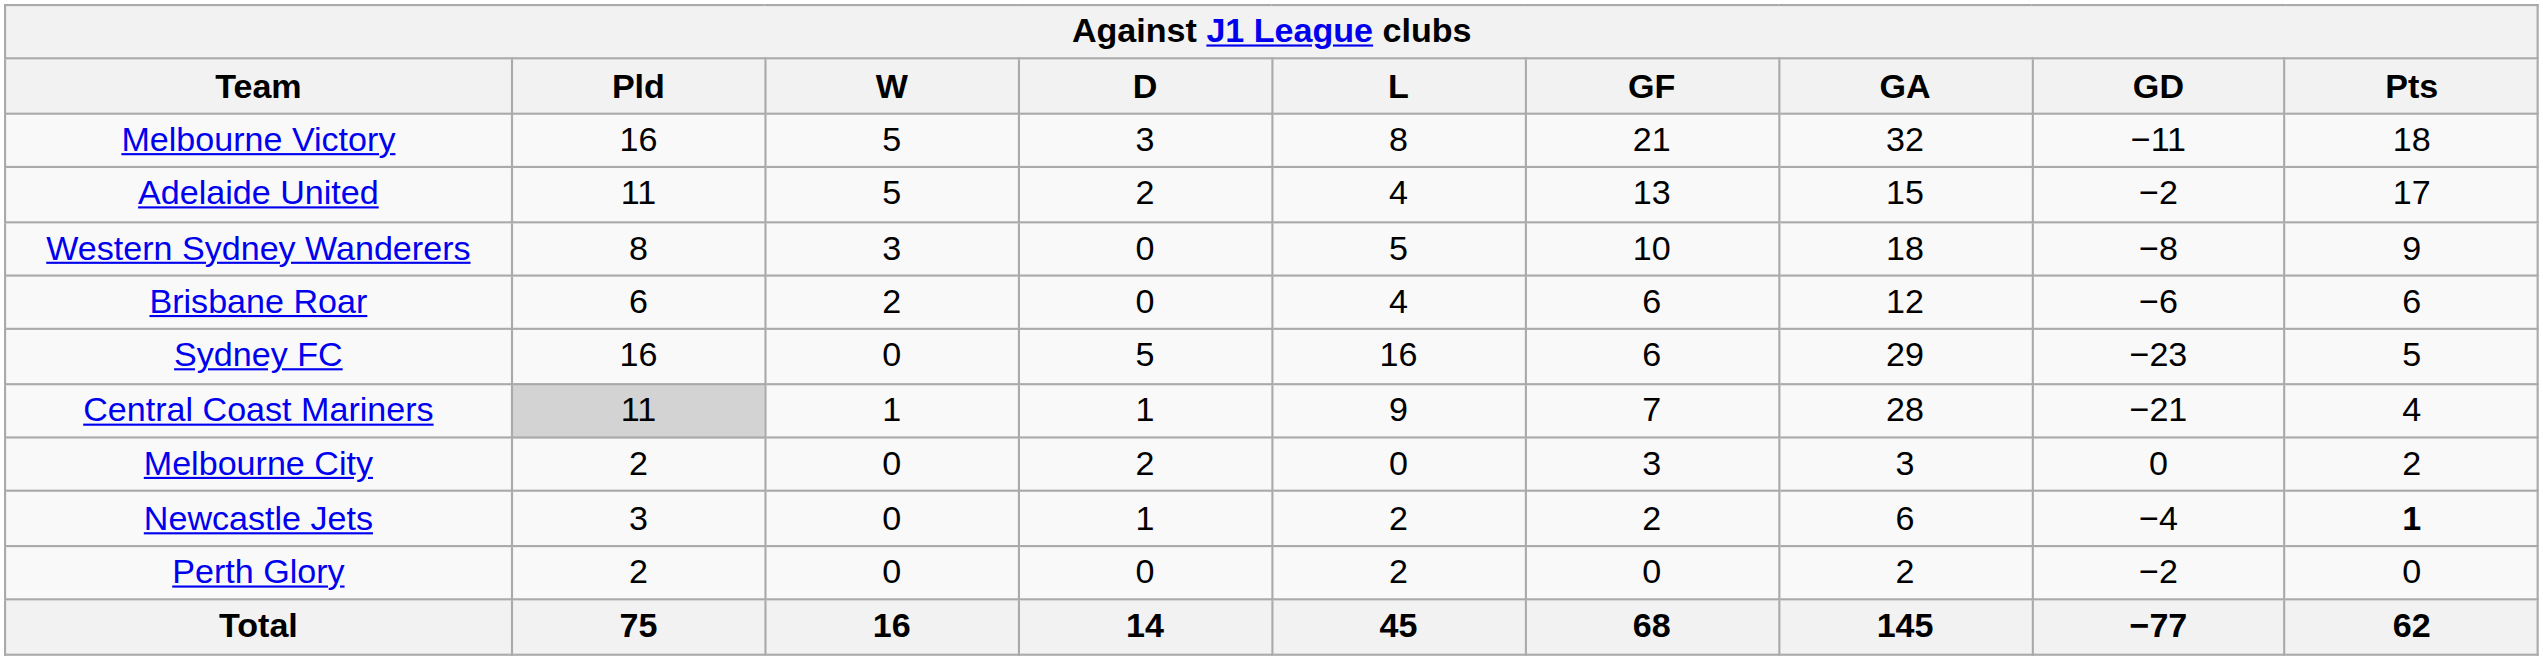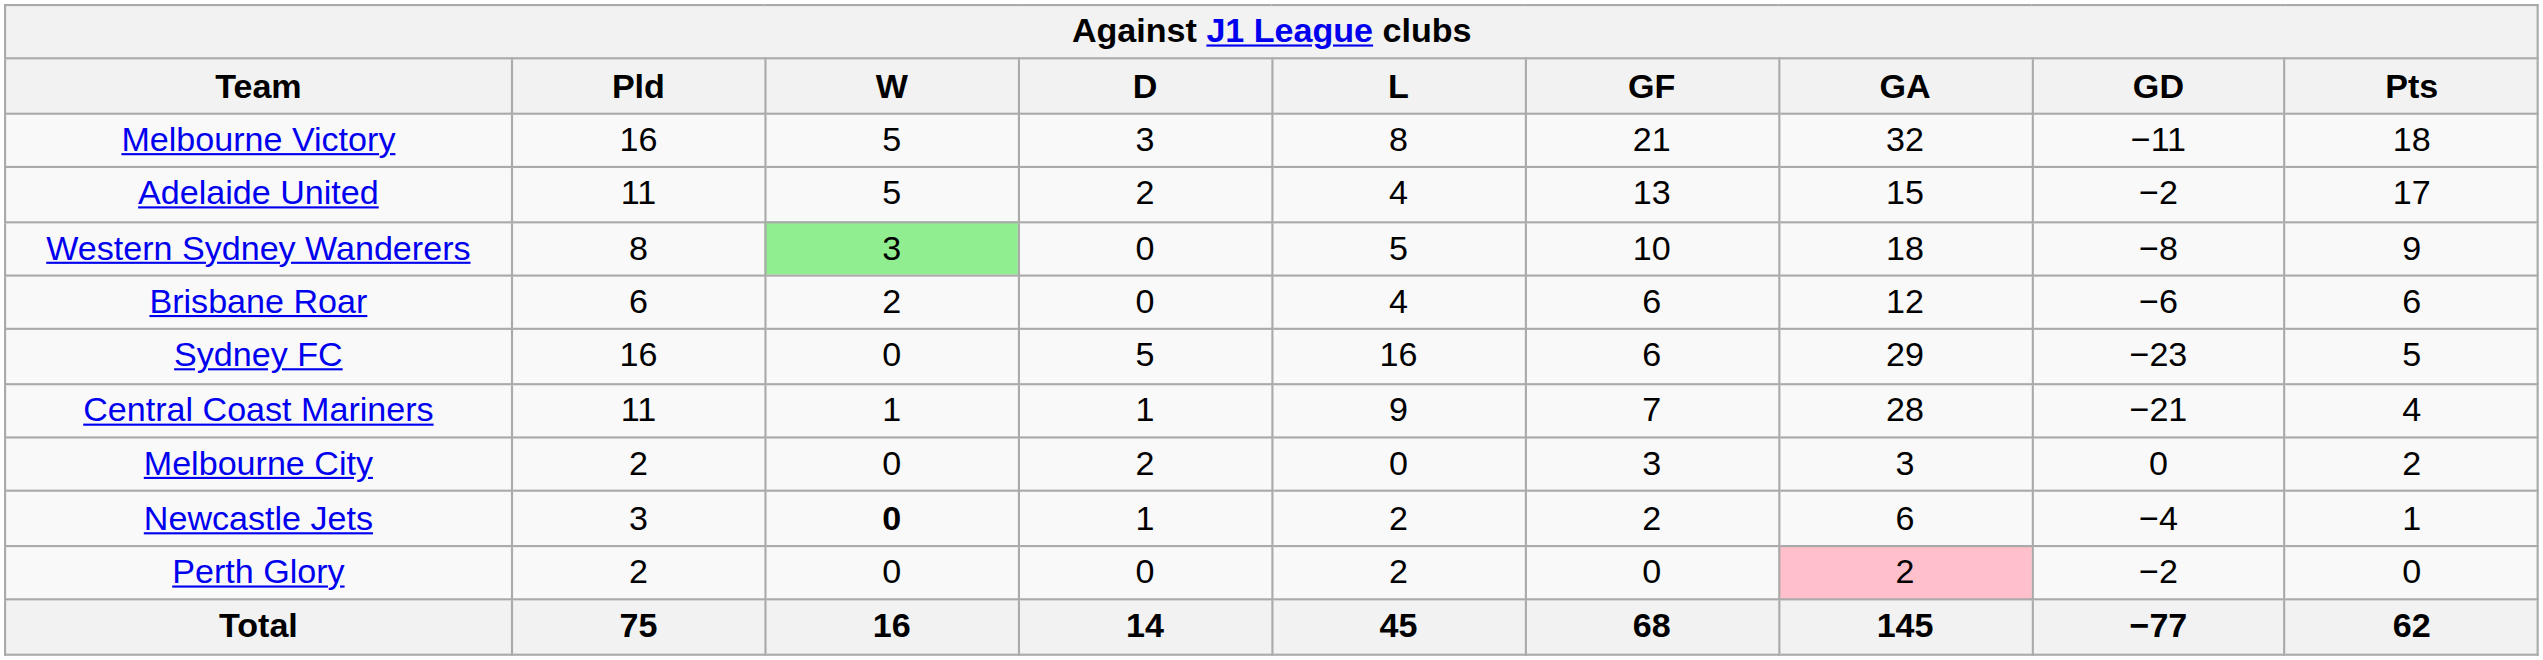(892, 247) no background -> (892, 247) lightgreen background
(638, 409) lightgrey background -> (638, 409) no background
(892, 517) normal -> (892, 517) bold
(2412, 517) bold -> (2412, 517) normal
(1905, 572) no background -> (1905, 572) pink background
